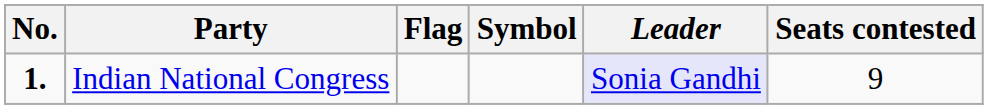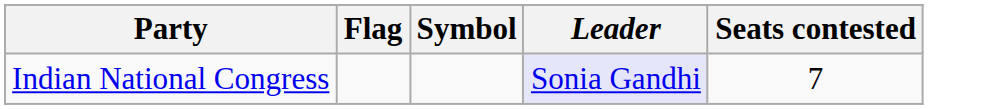- column: (35, 29)
(876, 78) 9 -> (816, 78) 7
